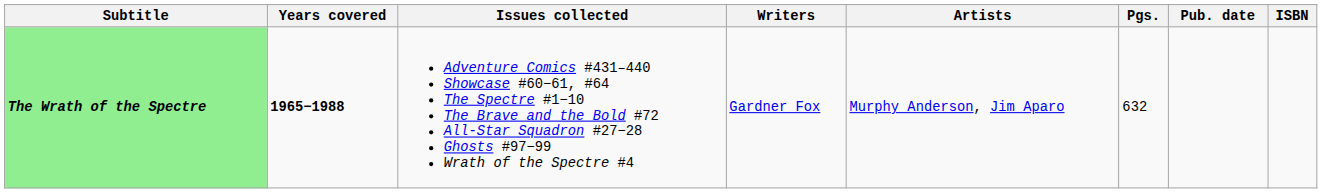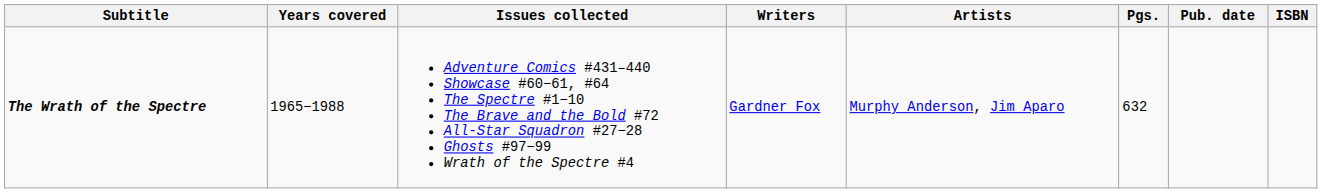(107, 108) lightgreen background -> (107, 108) no background
(307, 108) bold -> (307, 108) normal
